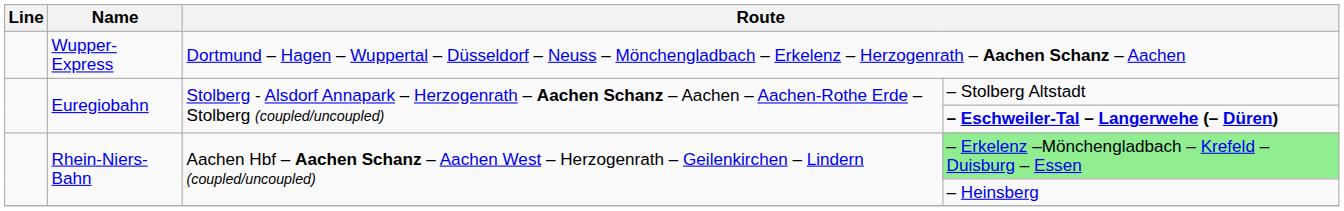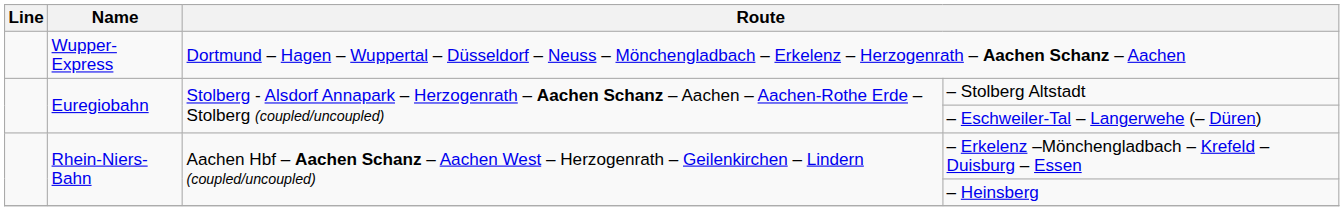(1112, 118) bold -> (1104, 118) normal
(1108, 155) lightgreen background -> (1108, 155) no background
